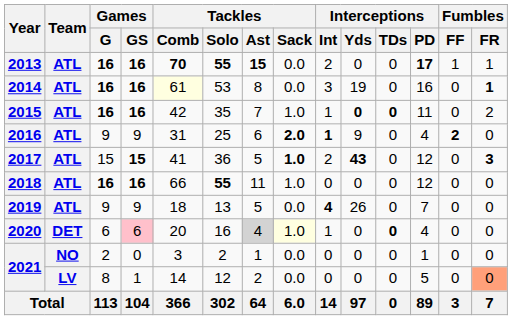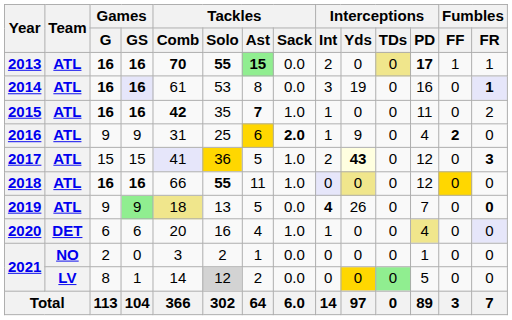(258, 64) no background -> (258, 64) lightgreen background
(393, 64) no background -> (393, 64) khaki background
(137, 87) no background -> (137, 87) lavender background
(178, 87) lightyellow background -> (178, 87) no background
(490, 87) no background -> (490, 87) lavender background
(178, 111) normal -> (178, 111) bold
(258, 111) normal -> (258, 111) bold
(358, 111) bold -> (358, 111) normal
(393, 111) bold -> (393, 111) normal
(258, 135) no background -> (258, 135) gold background
(328, 135) bold -> (328, 135) normal
(137, 159) bold -> (137, 159) normal
(178, 159) no background -> (178, 159) lavender background
(222, 159) no background -> (222, 159) gold background
(294, 159) bold -> (294, 159) normal
(358, 159) no background -> (358, 159) lightyellow background
(328, 183) no background -> (328, 183) lavender background
(358, 183) no background -> (358, 183) khaki background
(455, 183) no background -> (455, 183) gold background
(137, 207) no background -> (137, 207) lightgreen background
(178, 207) no background -> (178, 207) khaki background
(490, 207) normal -> (490, 207) bold
(137, 231) pink background -> (137, 231) no background
(258, 231) lightgrey background -> (258, 231) no background
(294, 231) lightyellow background -> (294, 231) no background
(393, 231) bold -> (393, 231) normal
(425, 231) no background -> (425, 231) khaki background
(490, 231) no background -> (490, 231) lavender background
(222, 278) no background -> (222, 278) lightgrey background
(358, 278) no background -> (358, 278) gold background
(393, 278) no background -> (393, 278) lightgreen background
(490, 278) lightsalmon background -> (490, 278) no background
